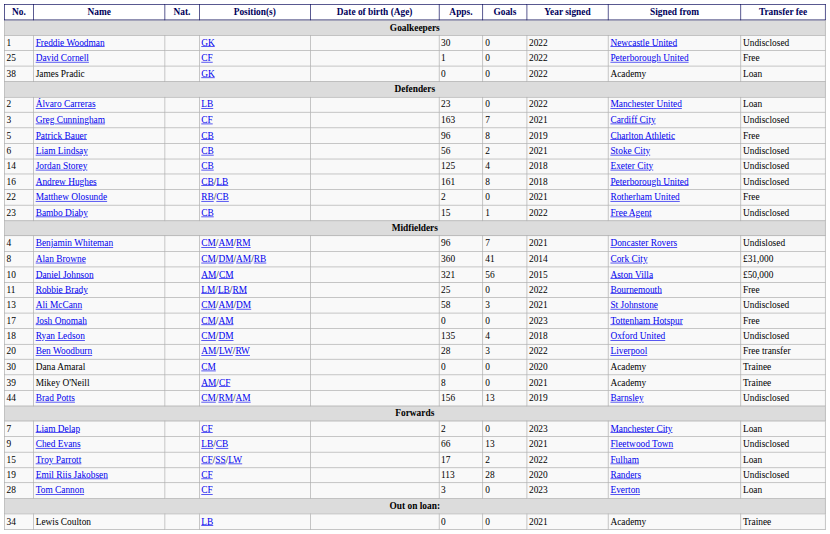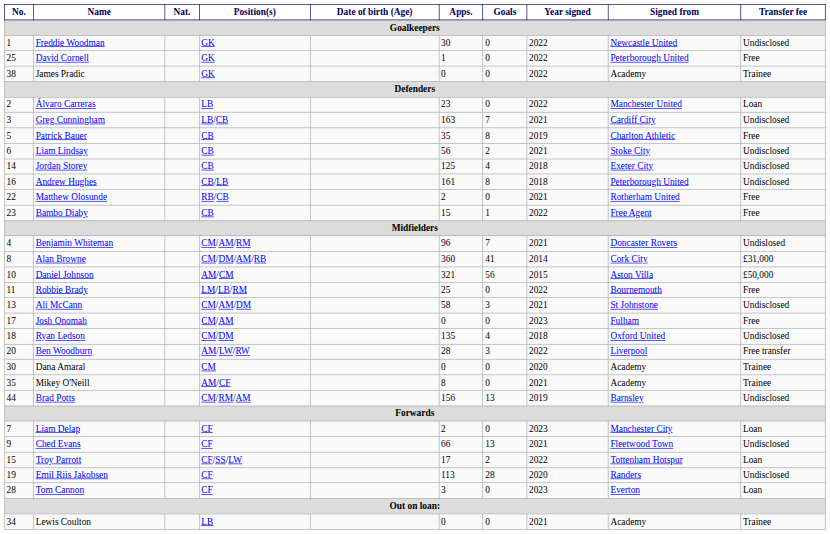(207, 58) CF -> (208, 58) GK
(753, 74) Loan -> (757, 74) Trainee
(207, 120) CF -> (215, 120) LB/CB
(446, 136) 96 -> (446, 136) 35
(766, 213) Undisclosed -> (751, 213) Free
(647, 321) Tottenham Hotspur -> (625, 321) Fulham
(11, 383) 39 -> (11, 383) 35
(215, 444) LB/CB -> (207, 444) CF
(625, 460) Fulham -> (647, 460) Tottenham Hotspur
